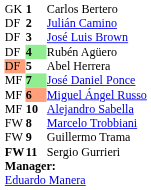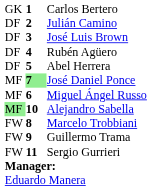(29, 52) lightgreen background -> (29, 52) no background
(13, 66) lightsalmon background -> (13, 66) no background
(29, 94) lightsalmon background -> (29, 94) no background
(14, 109) no background -> (14, 109) lightgreen background
(15, 152) bold -> (14, 152) normal
